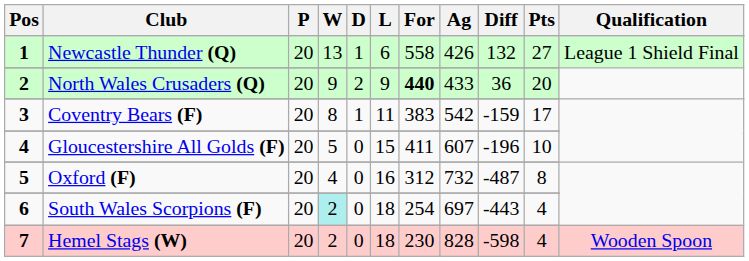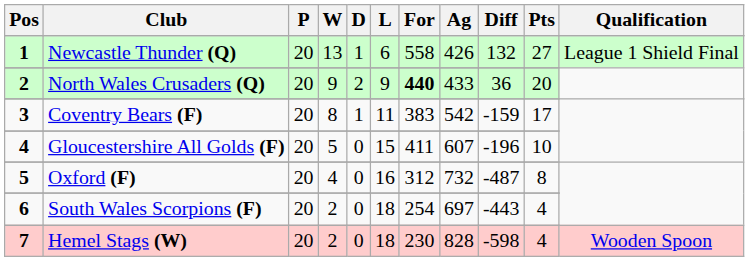(333, 209) paleturquoise background -> (333, 209) no background
